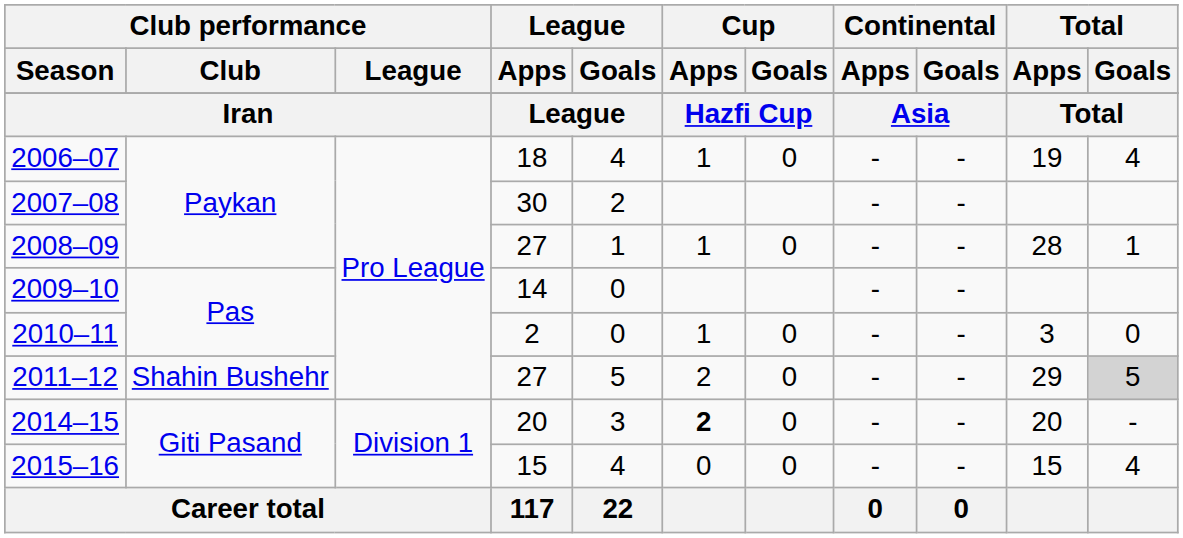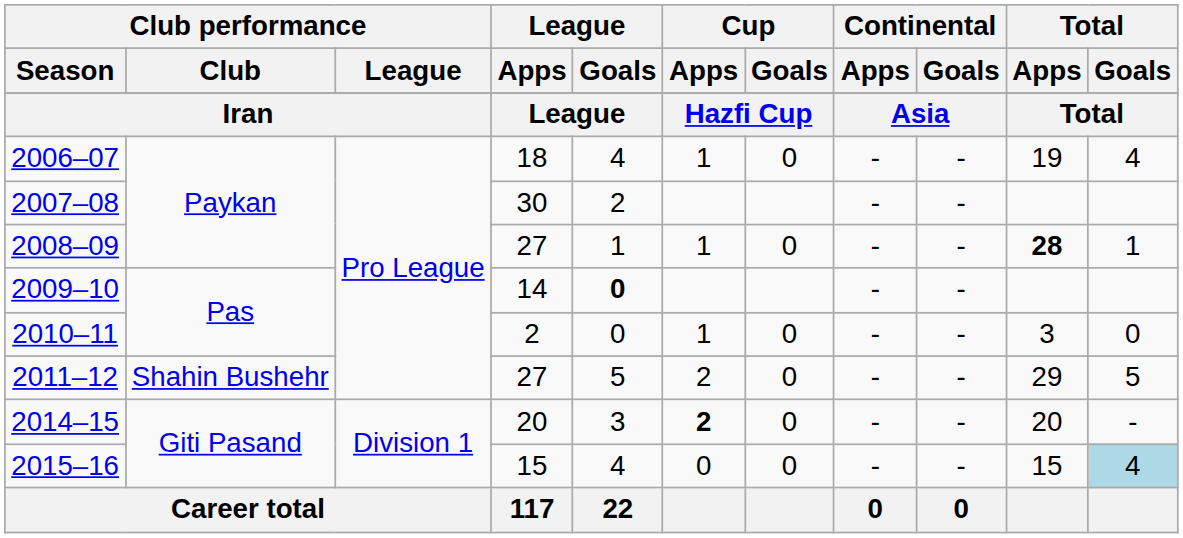(1047, 245) normal -> (1047, 245) bold
(618, 289) normal -> (618, 289) bold
(1133, 377) lightgrey background -> (1133, 377) no background
(1133, 465) no background -> (1133, 465) lightblue background
